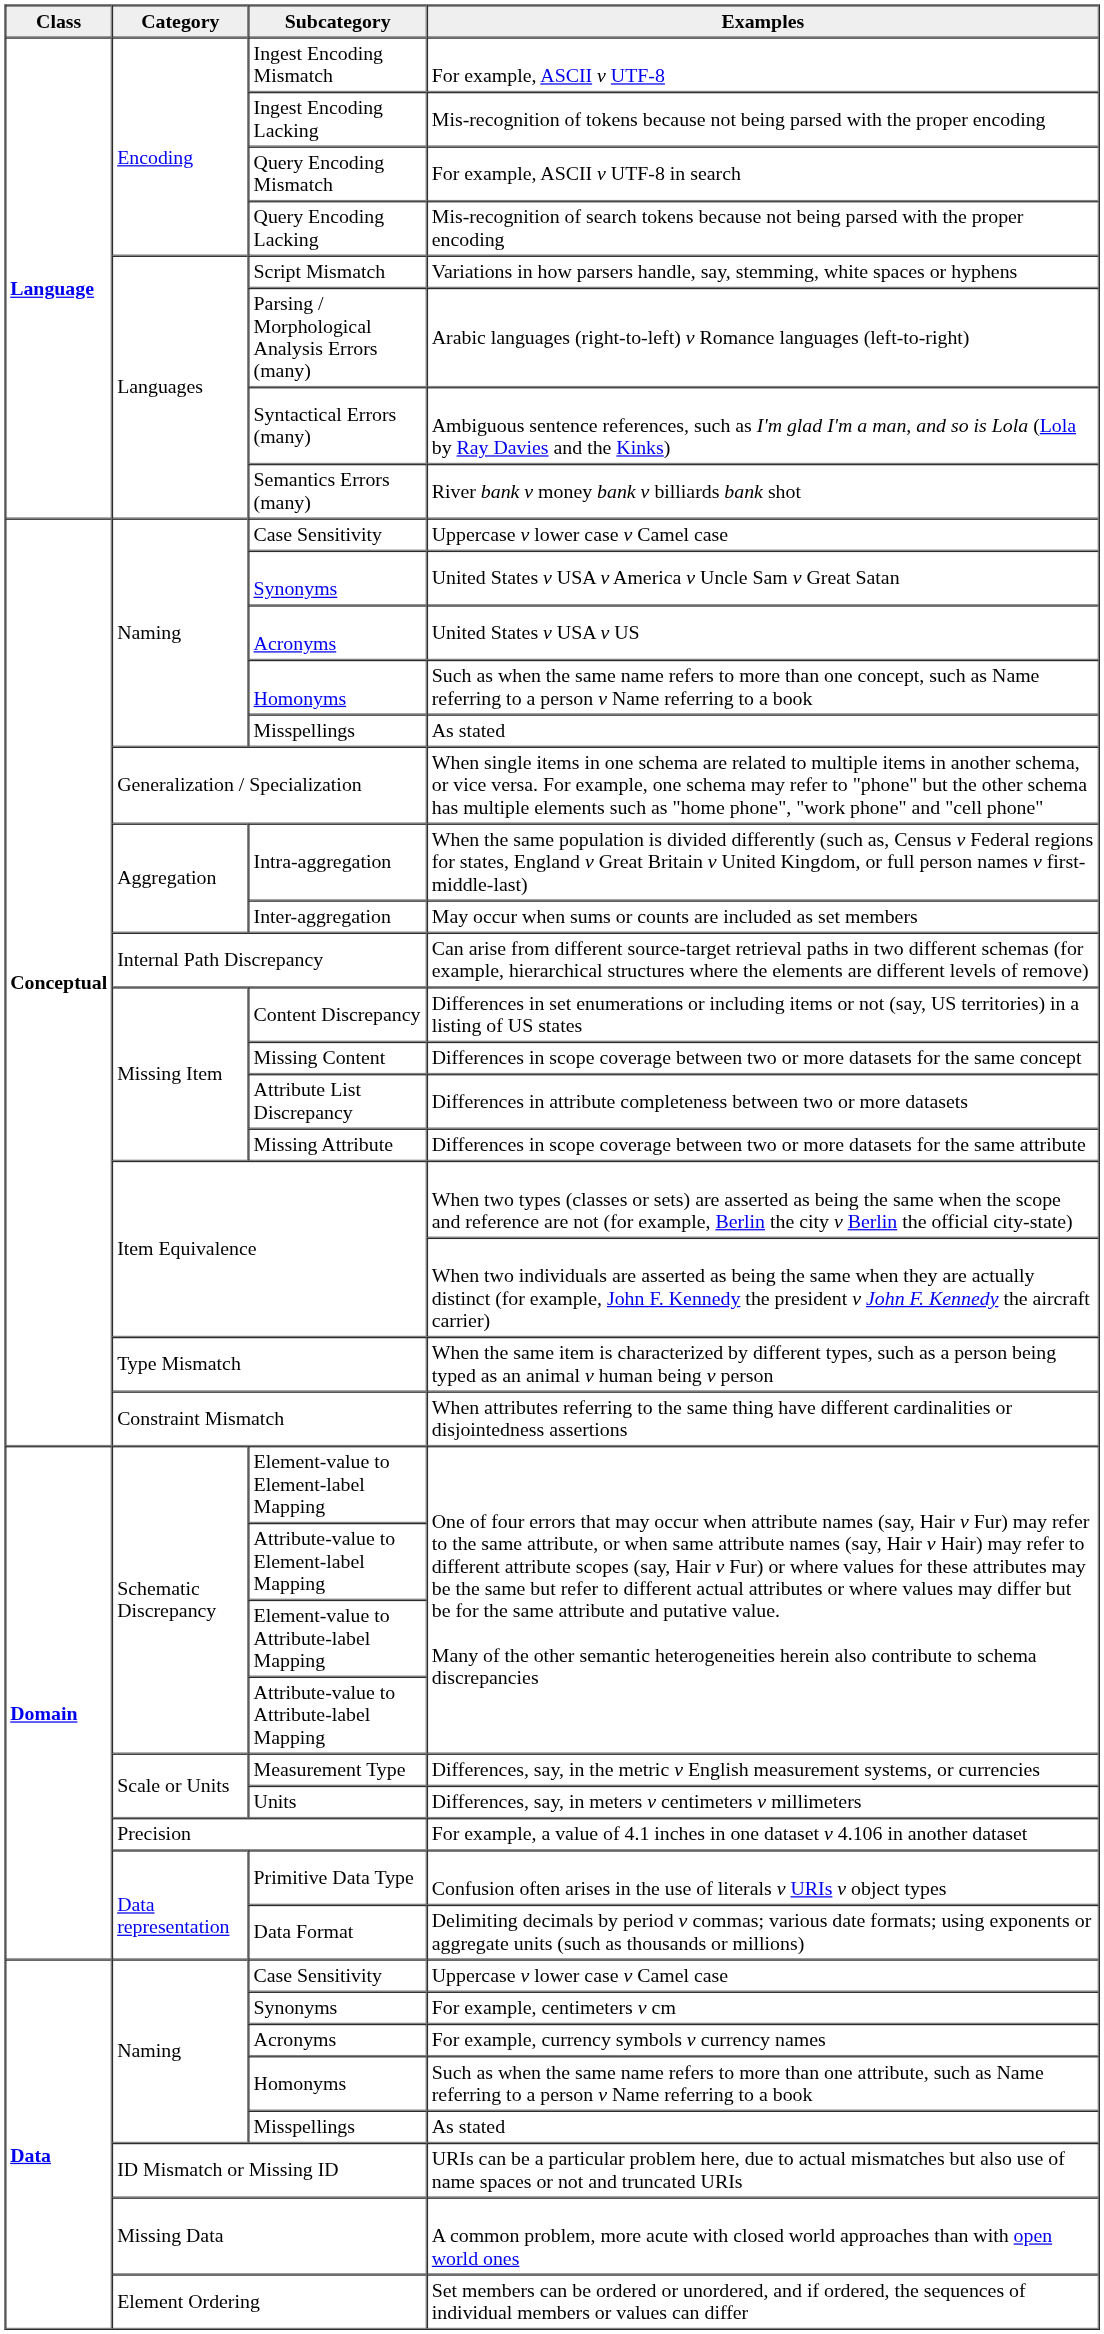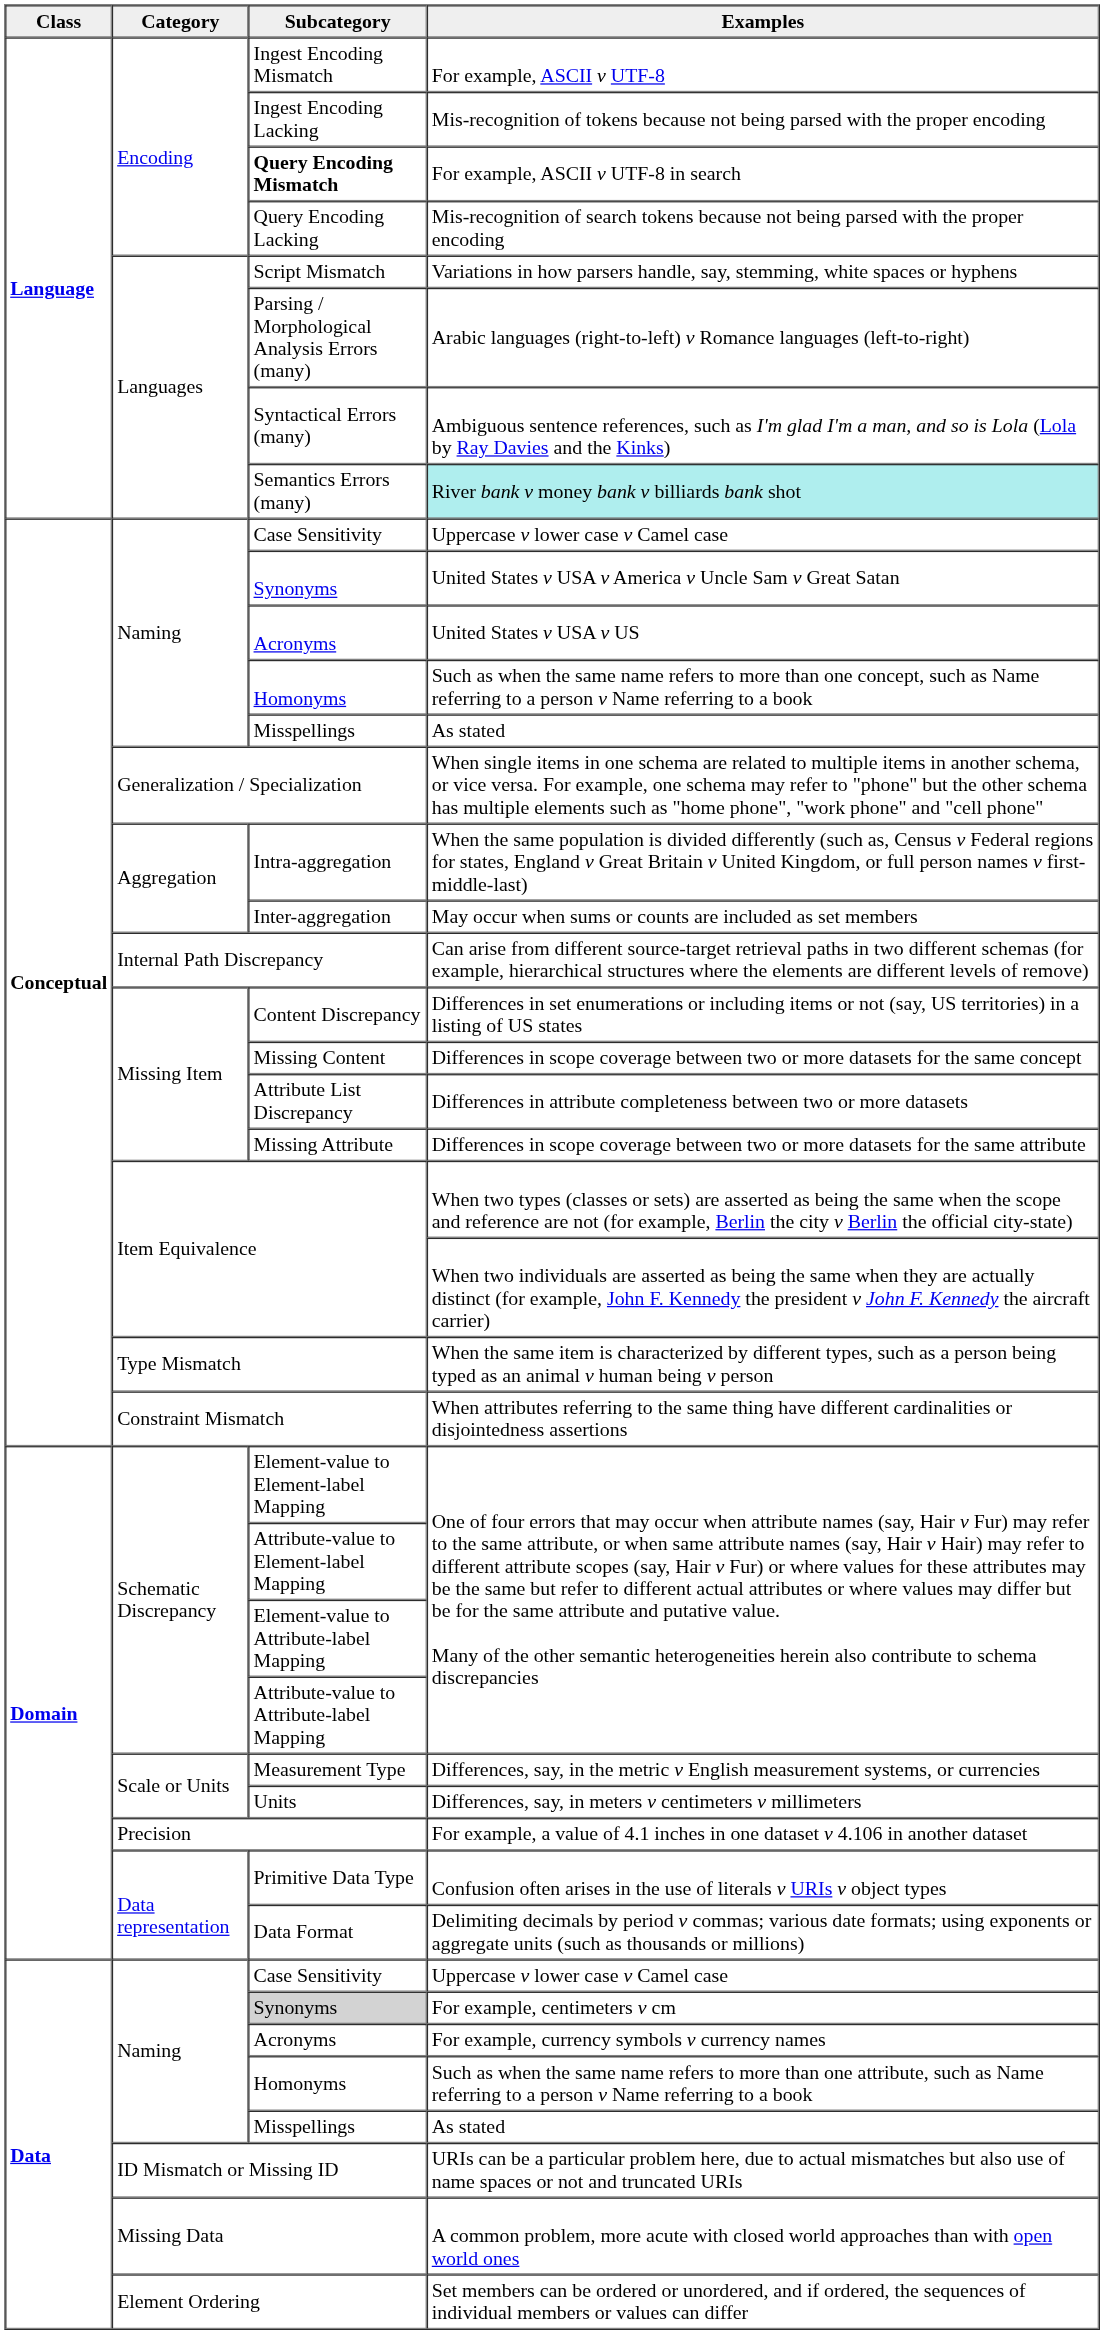(319, 173) normal -> (323, 173) bold
(616, 491) no background -> (616, 491) paleturquoise background
(295, 2007) no background -> (295, 2007) lightgrey background
